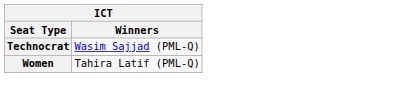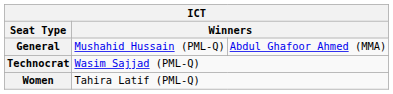+ row: (38, 47)
